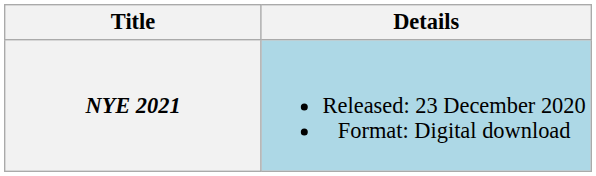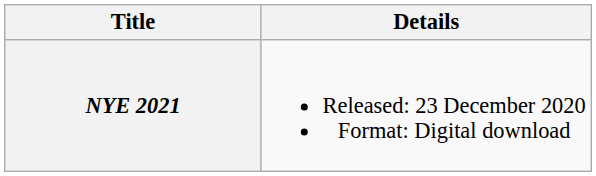(426, 118) lightblue background -> (426, 118) no background
